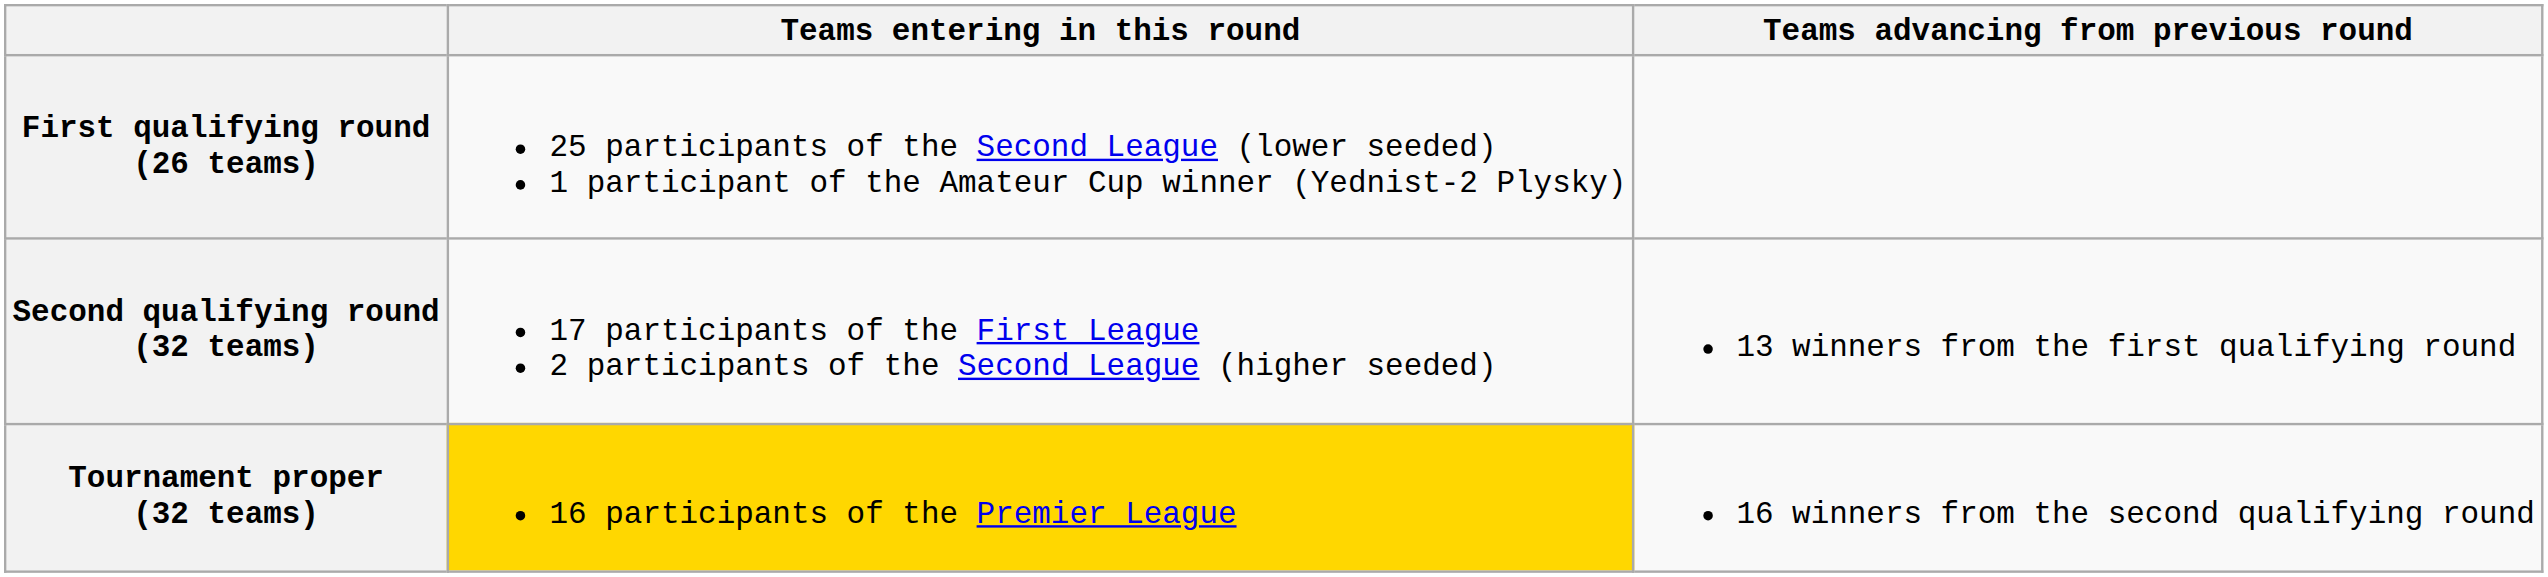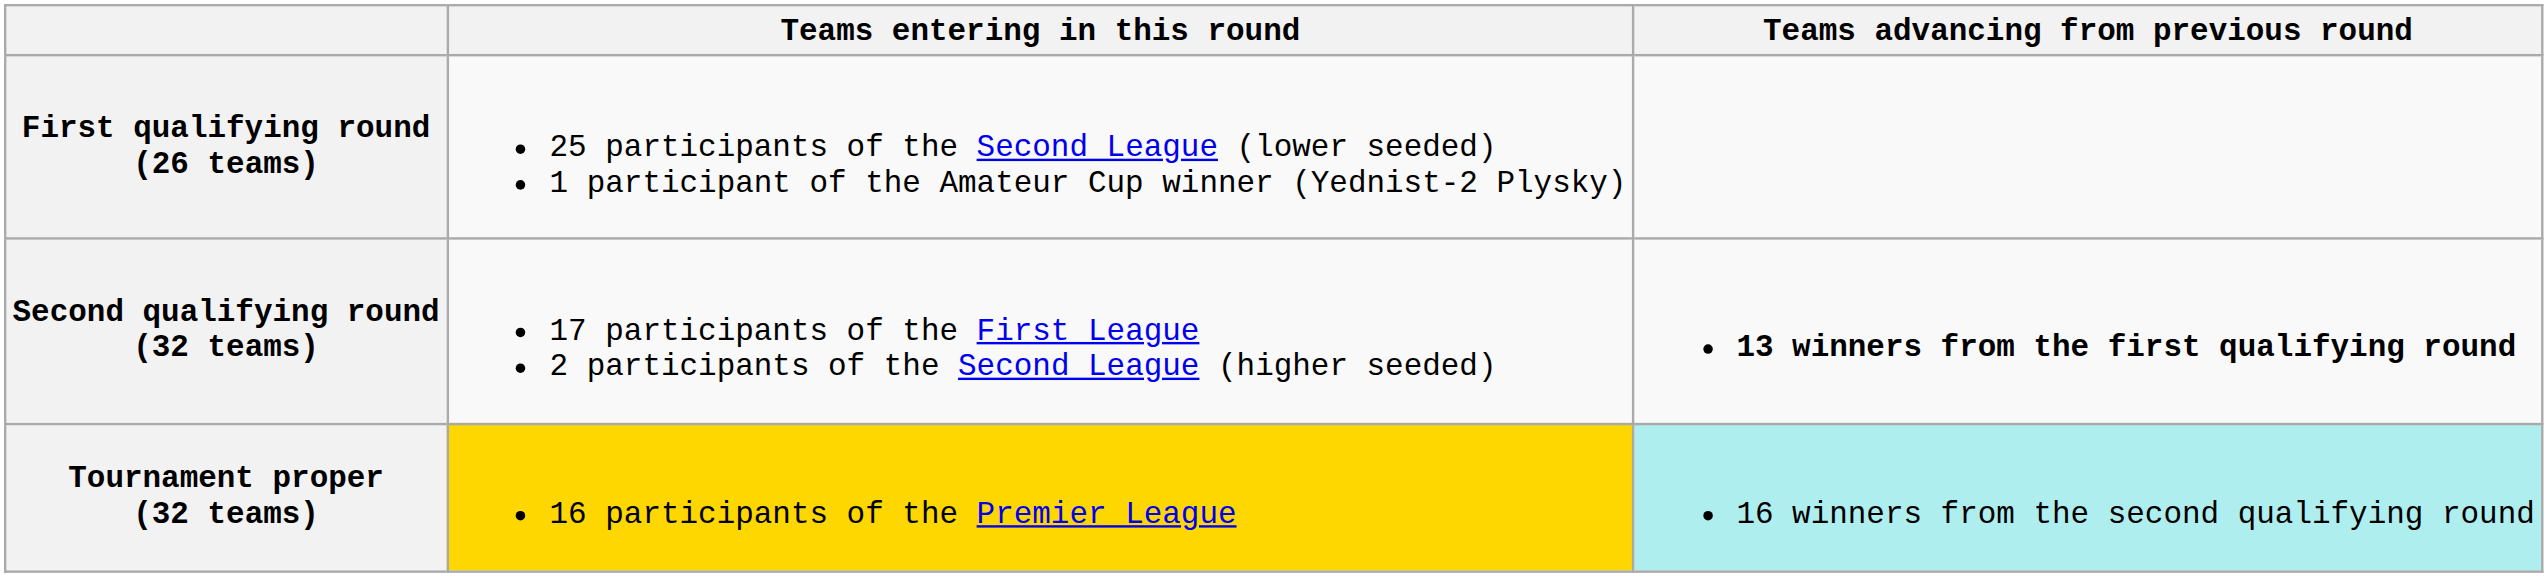(2088, 349) normal -> (2088, 349) bold
(2088, 515) no background -> (2088, 515) paleturquoise background
